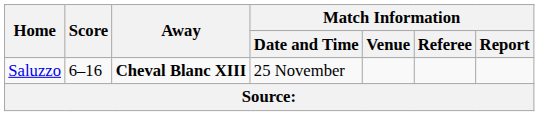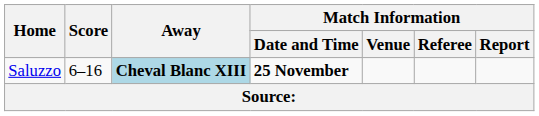(181, 70) no background -> (181, 70) lightblue background
(299, 70) normal -> (301, 70) bold
